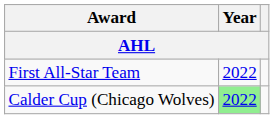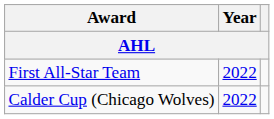(240, 99) lightgreen background -> (240, 99) no background
